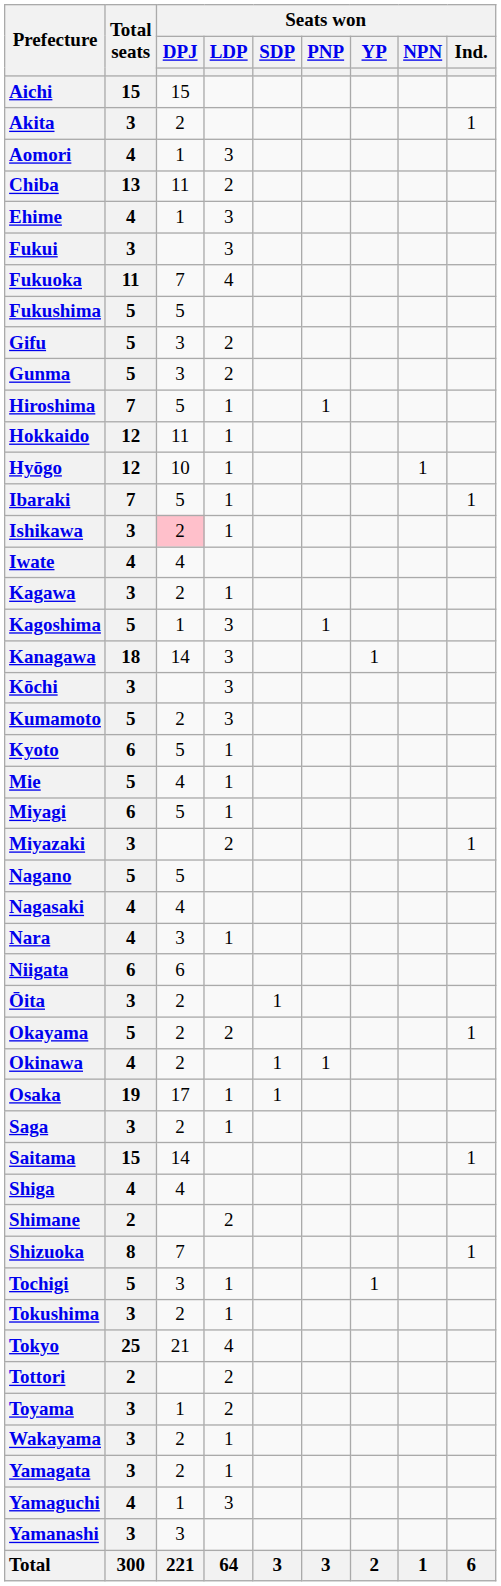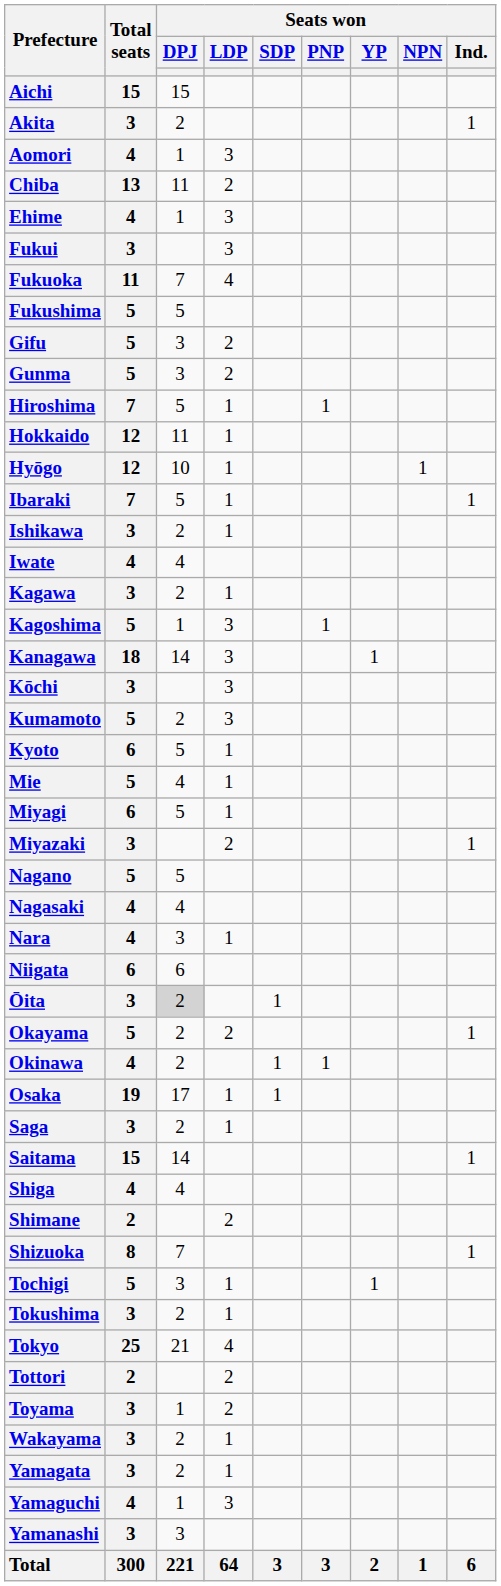(180, 531) pink background -> (180, 531) no background
(180, 1001) no background -> (180, 1001) lightgrey background
